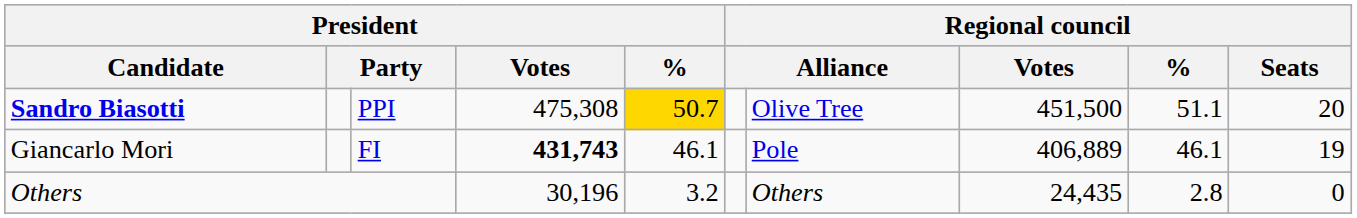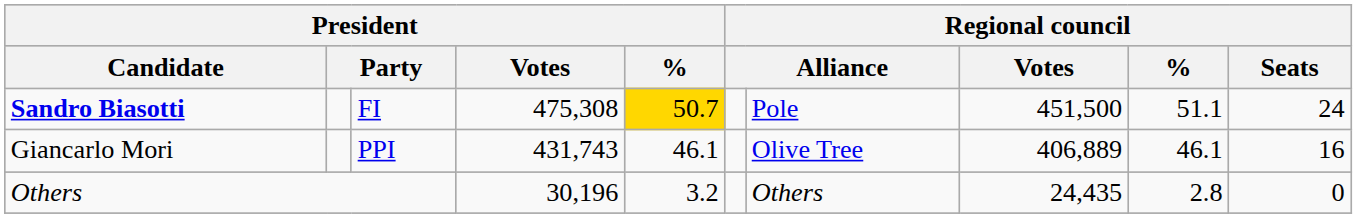(377, 108) PPI -> (369, 108) FI
(807, 108) Olive Tree -> (775, 108) Pole
(1331, 108) 20 -> (1331, 108) 24
(369, 150) FI -> (377, 150) PPI
(576, 150) bold -> (576, 150) normal
(775, 150) Pole -> (807, 150) Olive Tree
(1331, 150) 19 -> (1331, 150) 16
